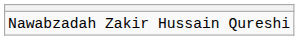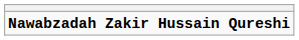(149, 24) normal -> (149, 24) bold
